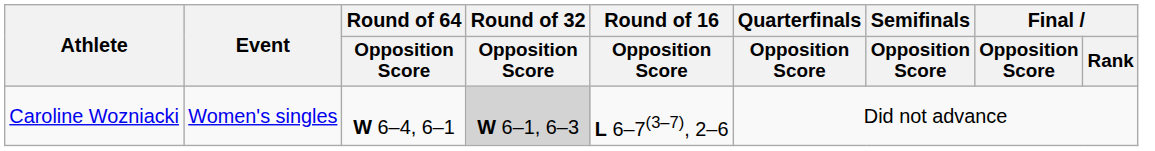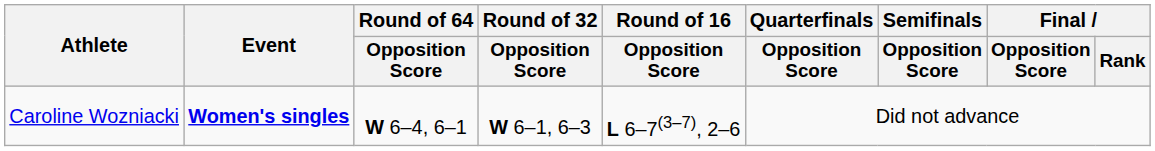(263, 116) normal -> (269, 116) bold
(528, 127) lightgrey background -> (540, 127) no background
